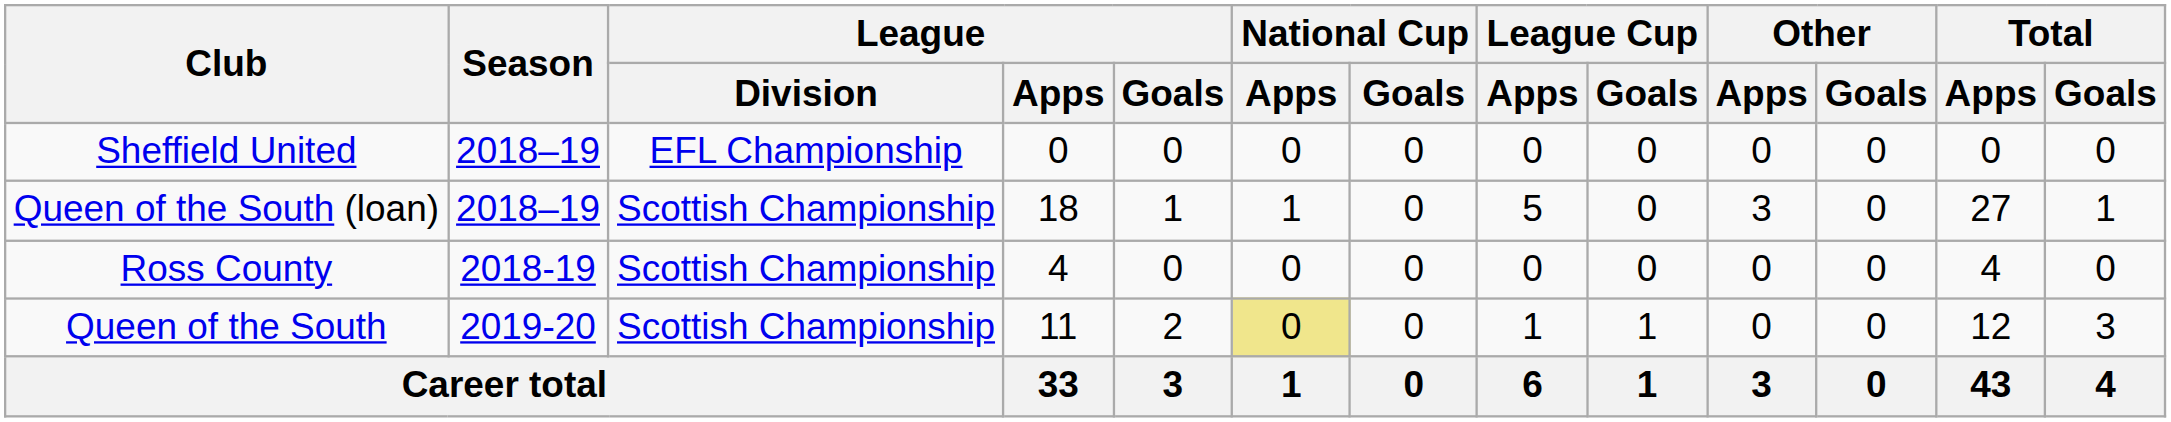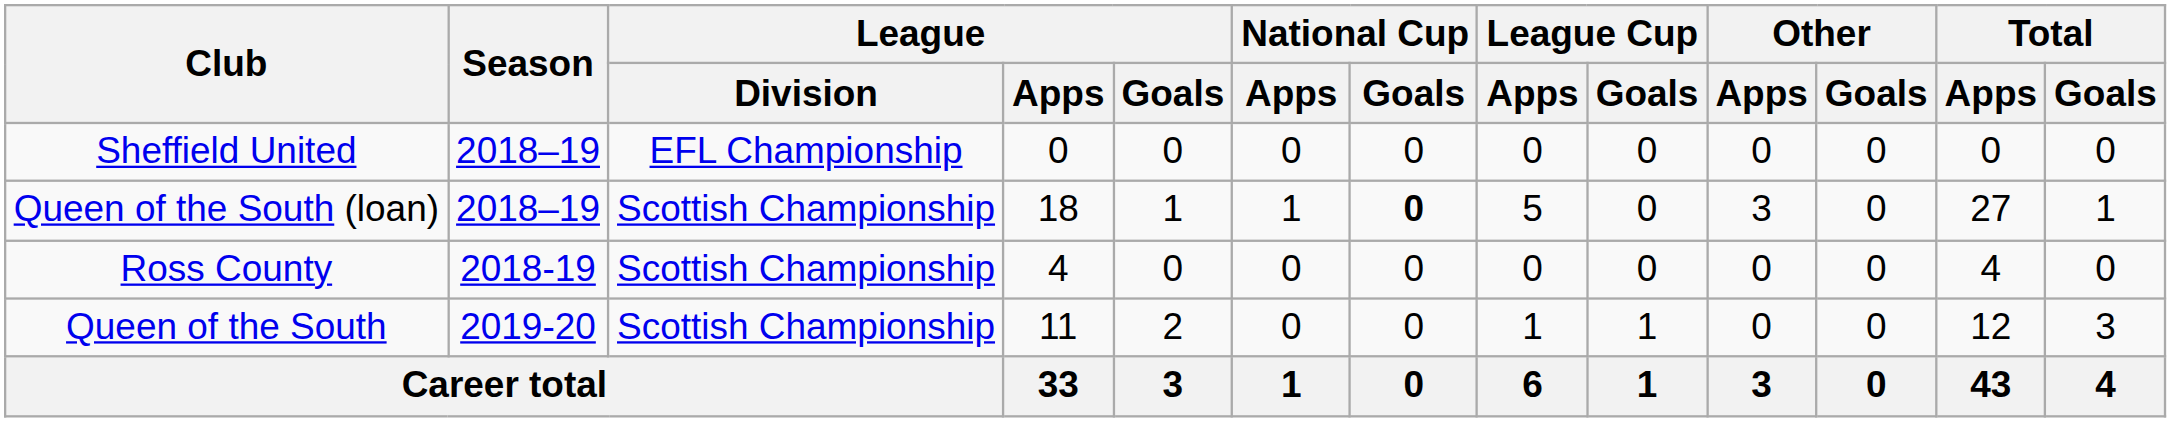(1414, 209) normal -> (1414, 209) bold
(1291, 326) khaki background -> (1291, 326) no background
